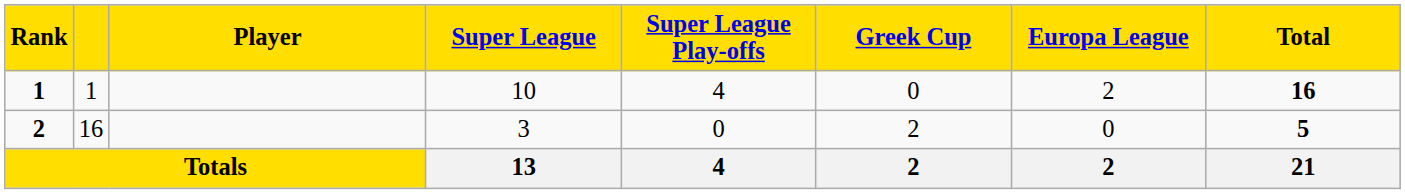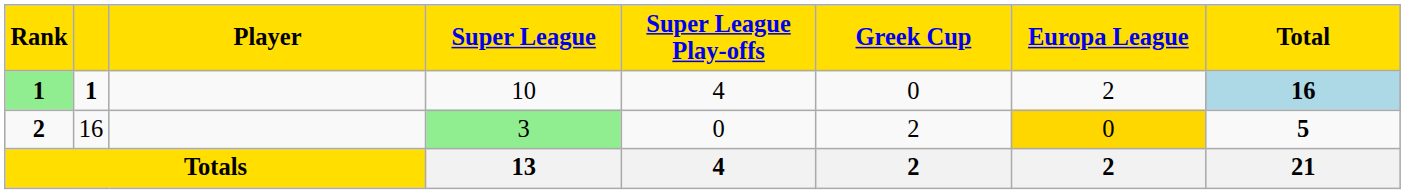(39, 90) no background -> (39, 90) lightgreen background
(91, 90) normal -> (91, 90) bold
(1303, 90) no background -> (1303, 90) lightblue background
(524, 129) no background -> (524, 129) lightgreen background
(1108, 129) no background -> (1108, 129) gold background
